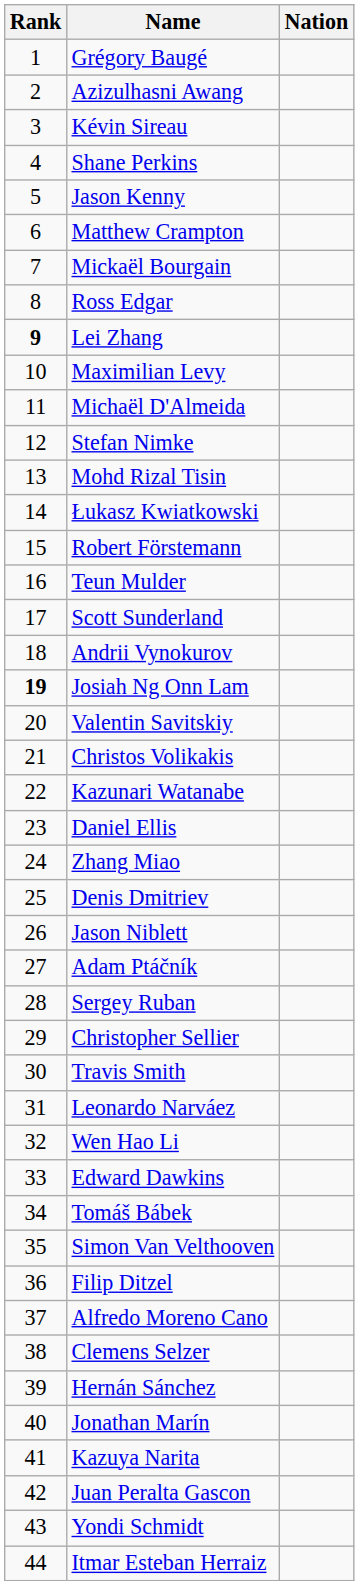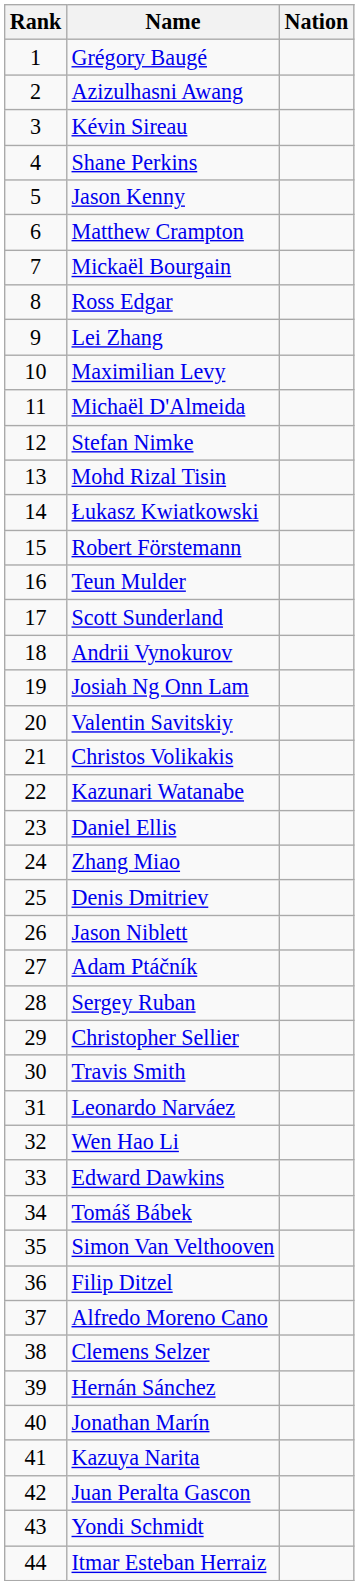(36, 337) bold -> (36, 337) normal
(36, 687) bold -> (36, 687) normal
